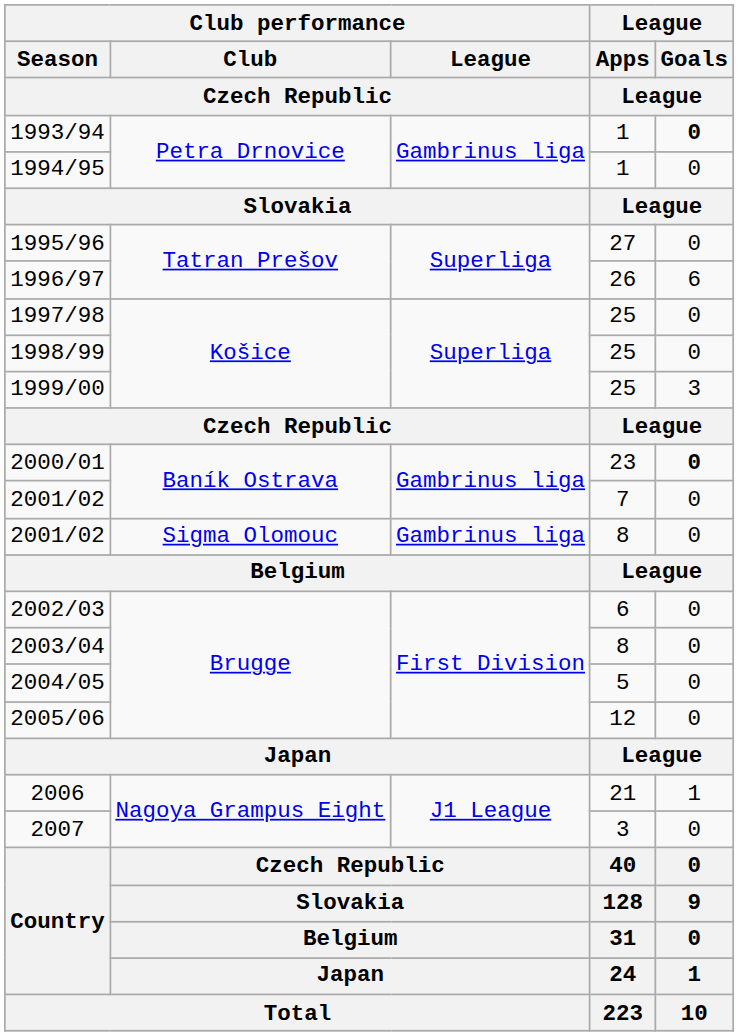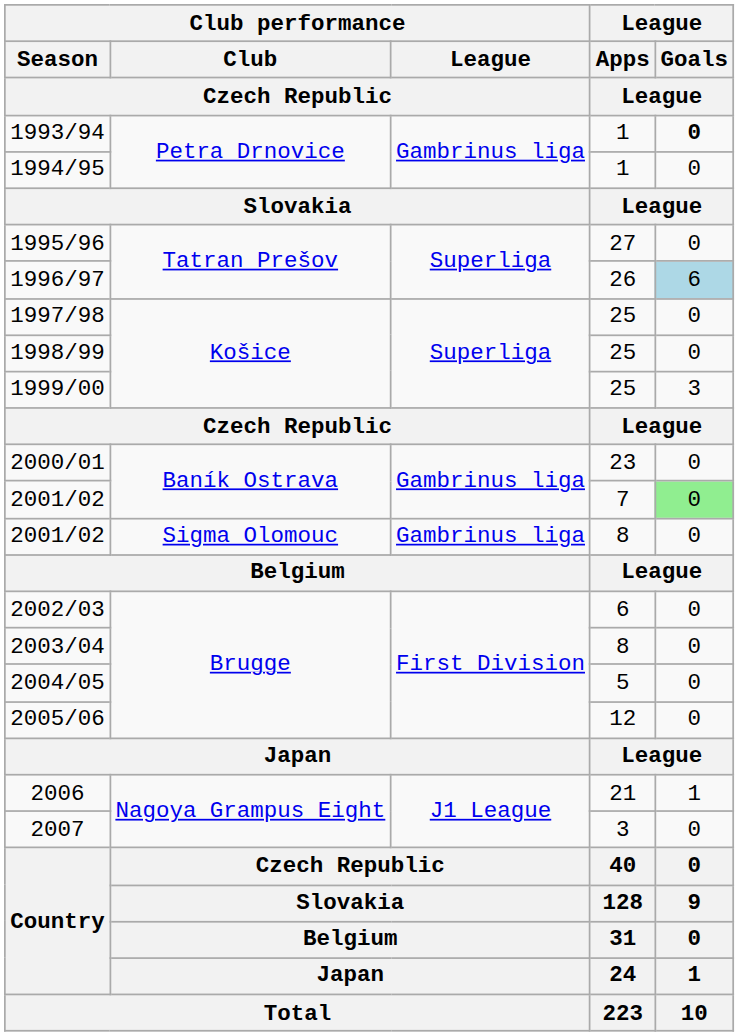(694, 280) no background -> (694, 280) lightblue background
(694, 463) bold -> (694, 463) normal
(694, 500) no background -> (694, 500) lightgreen background
